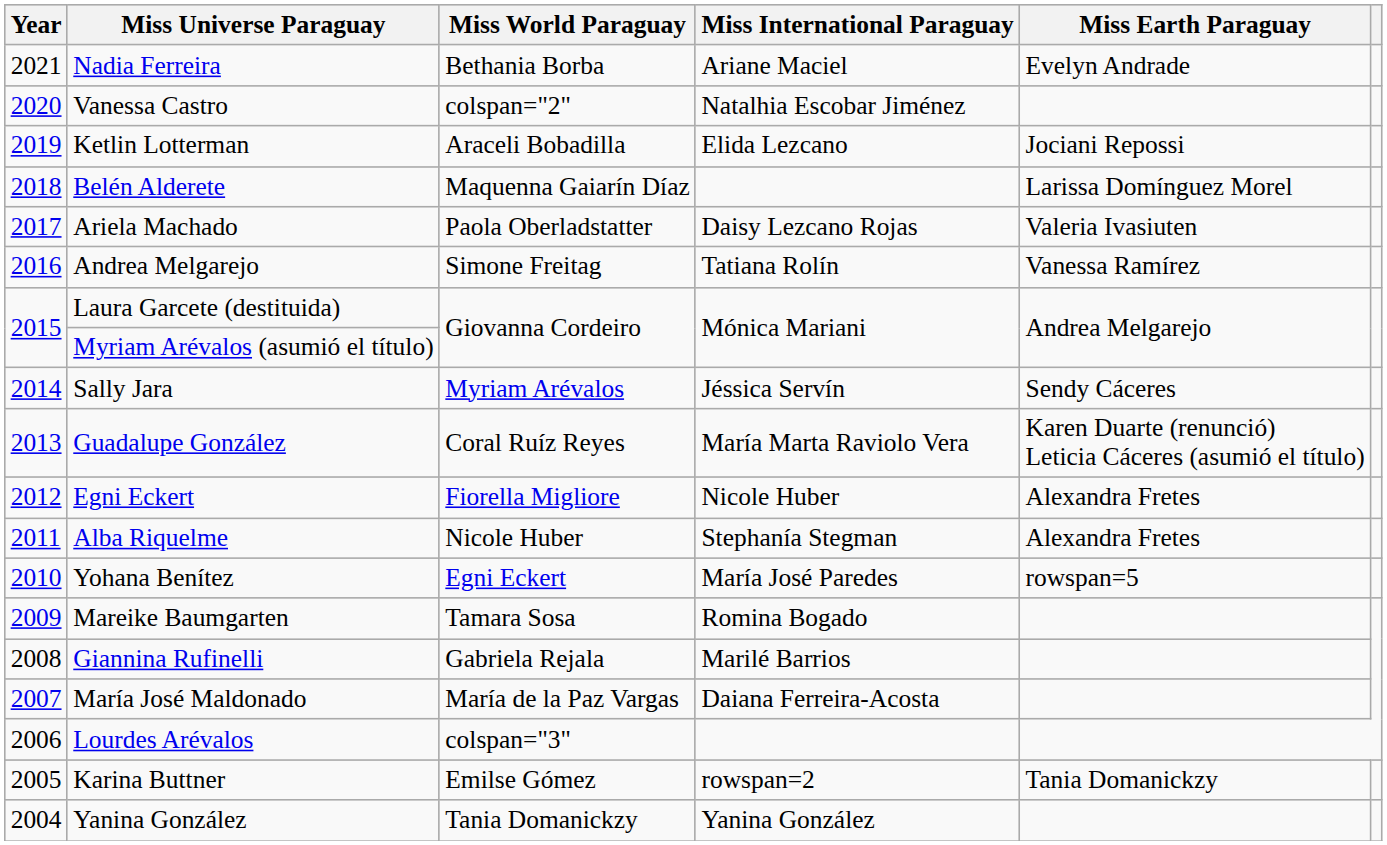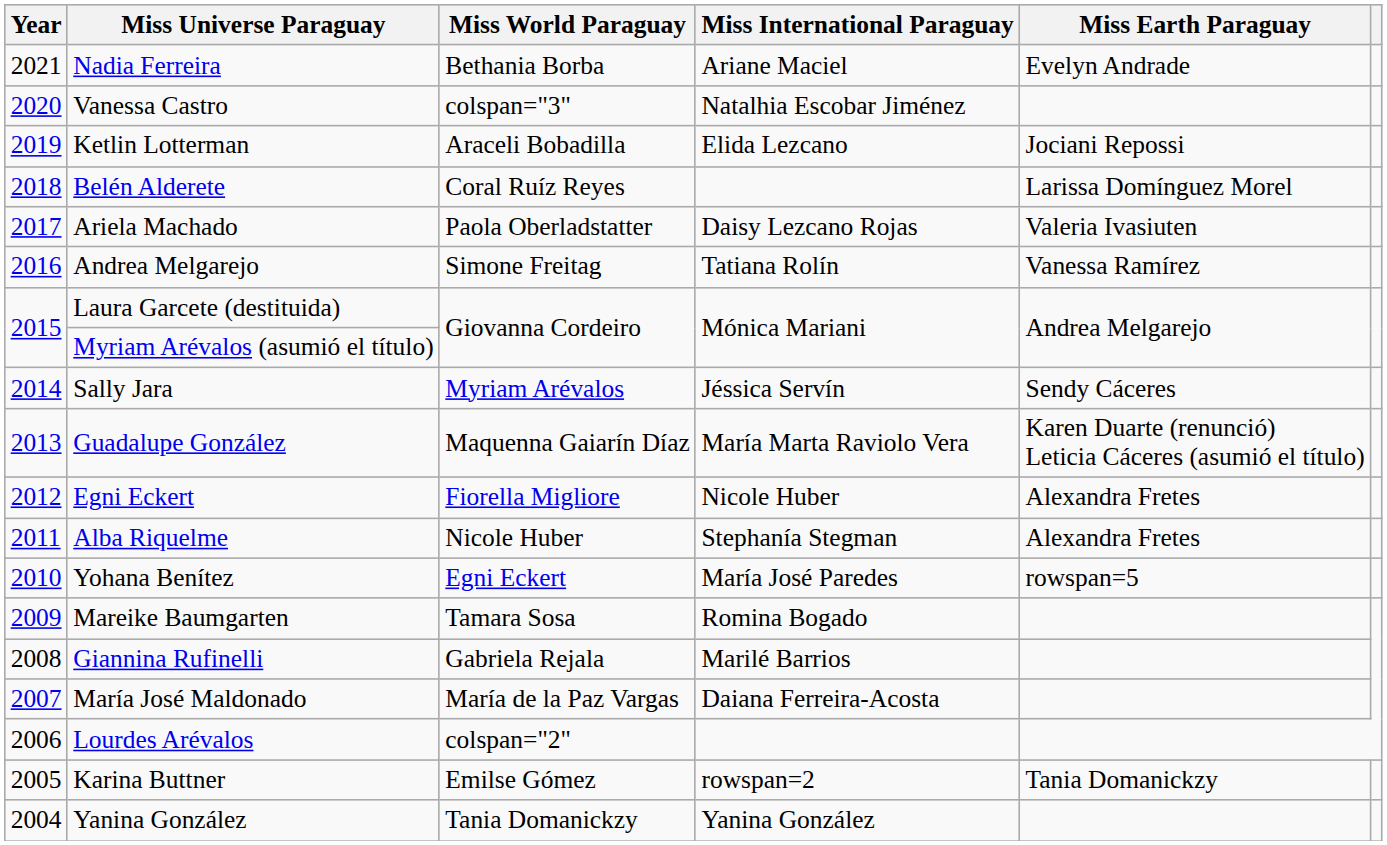(508, 105) colspan="2" -> (508, 105) colspan="3"
(568, 186) Maquenna Gaiarín Díaz -> (535, 186) Coral Ruíz Reyes
(535, 442) Coral Ruíz Reyes -> (568, 442) Maquenna Gaiarín Díaz
(508, 739) colspan="3" -> (508, 739) colspan="2"
